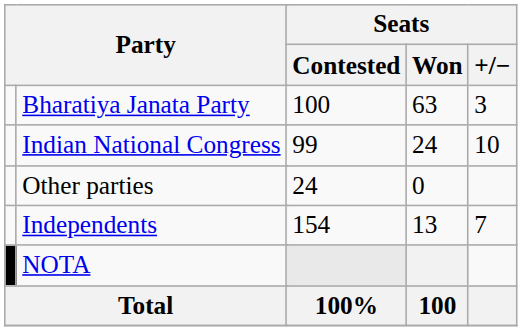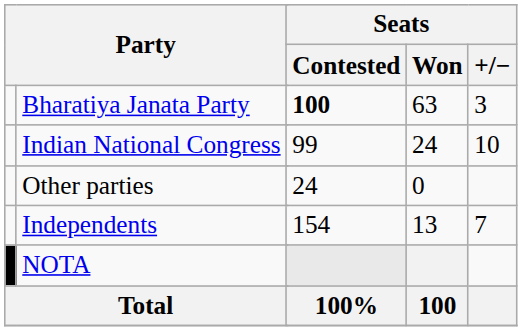(311, 104) normal -> (311, 104) bold
